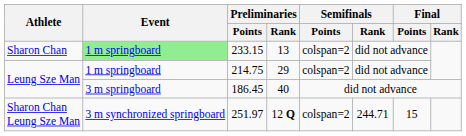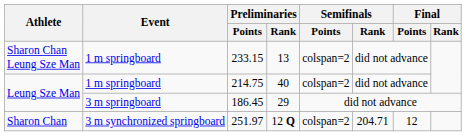(37, 51) Sharon Chan -> (44, 58) Sharon Chan Leung Sze Man
(123, 51) lightgreen background -> (123, 58) no background
(283, 70) 29 -> (283, 83) 40
(283, 89) 40 -> (283, 102) 29
(44, 115) Sharon Chan Leung Sze Man -> (37, 121) Sharon Chan
(373, 115) 244.71 -> (373, 121) 204.71
(412, 115) 15 -> (412, 121) 12
